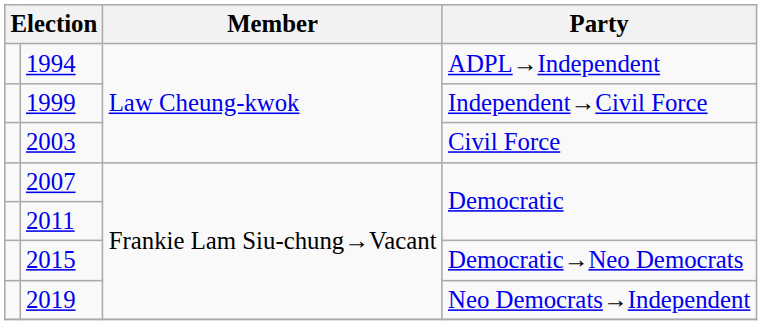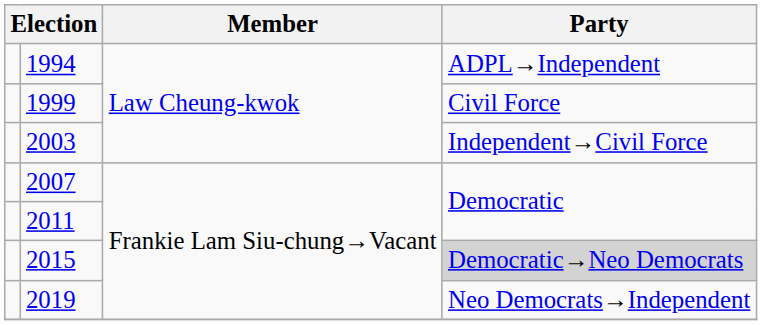(578, 102) Independent→Civil Force -> (504, 102) Civil Force
(504, 142) Civil Force -> (578, 142) Independent→Civil Force
(596, 260) no background -> (596, 260) lightgrey background
